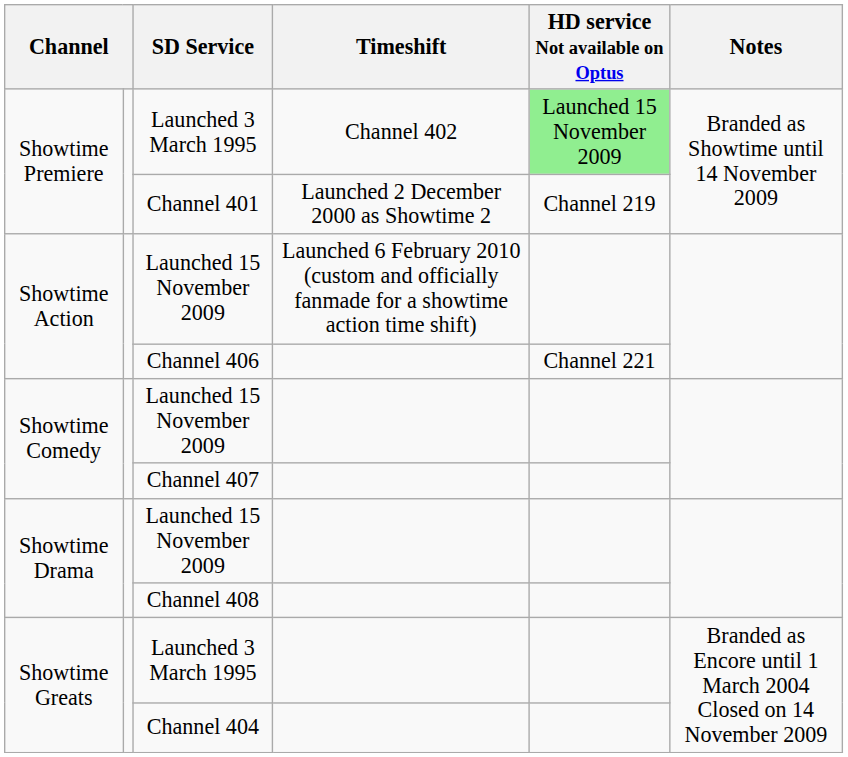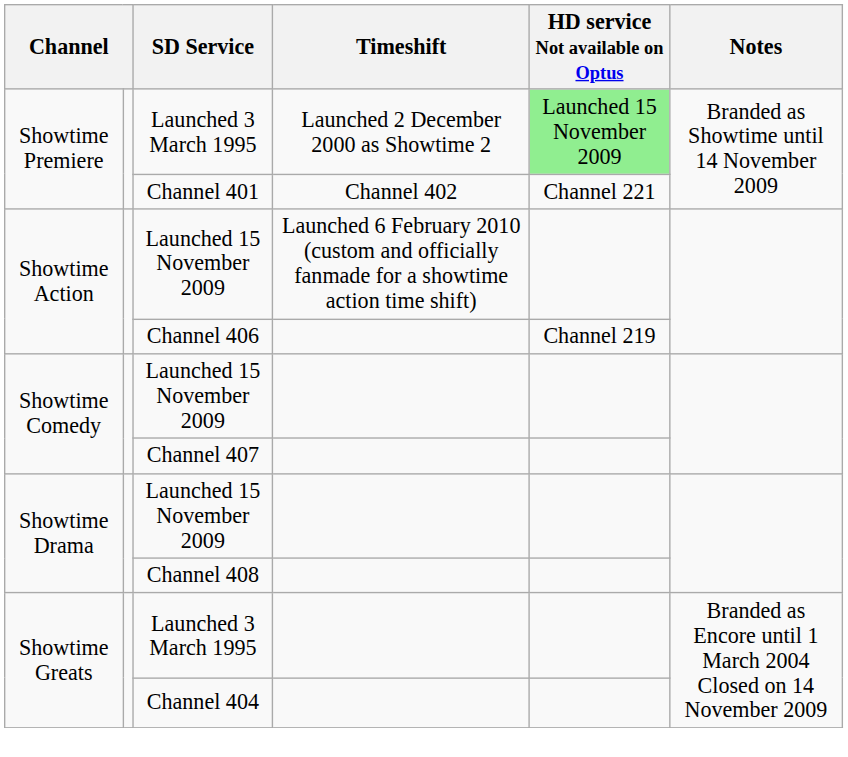(401, 131) Channel 402 -> (401, 131) Launched 2 December 2000 as Showtime 2
(401, 203) Launched 2 December 2000 as Showtime 2 -> (401, 191) Channel 402
(600, 203) Channel 219 -> (600, 191) Channel 221
(600, 360) Channel 221 -> (600, 335) Channel 219
